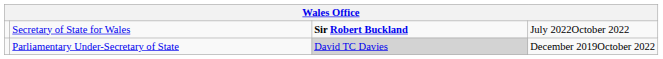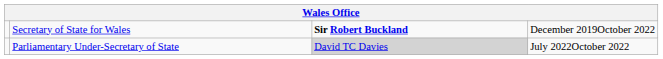(580, 29) July 2022October 2022 -> (593, 29) December 2019October 2022
(593, 46) December 2019October 2022 -> (580, 46) July 2022October 2022
